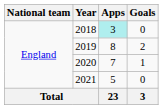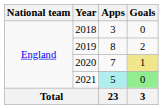(113, 29) paleturquoise background -> (113, 29) no background
(143, 63) no background -> (143, 63) khaki background
(113, 79) no background -> (113, 79) paleturquoise background
(143, 79) no background -> (143, 79) lightgreen background
